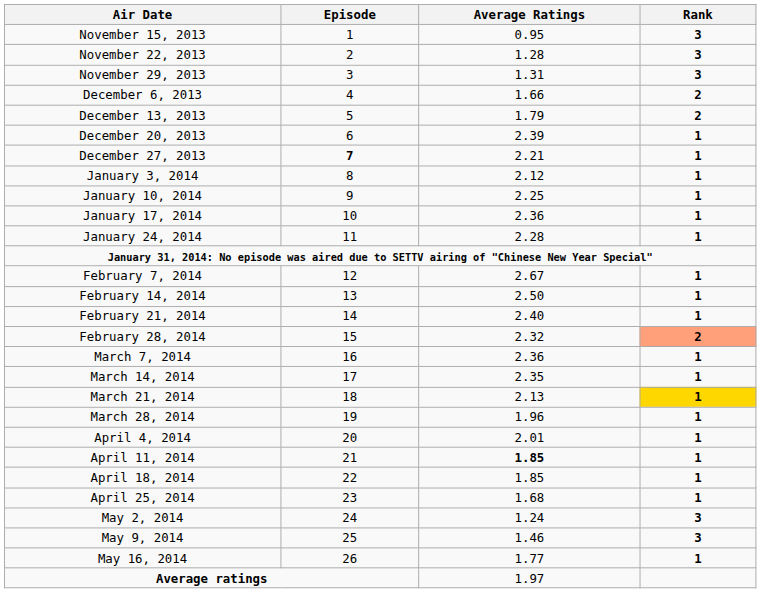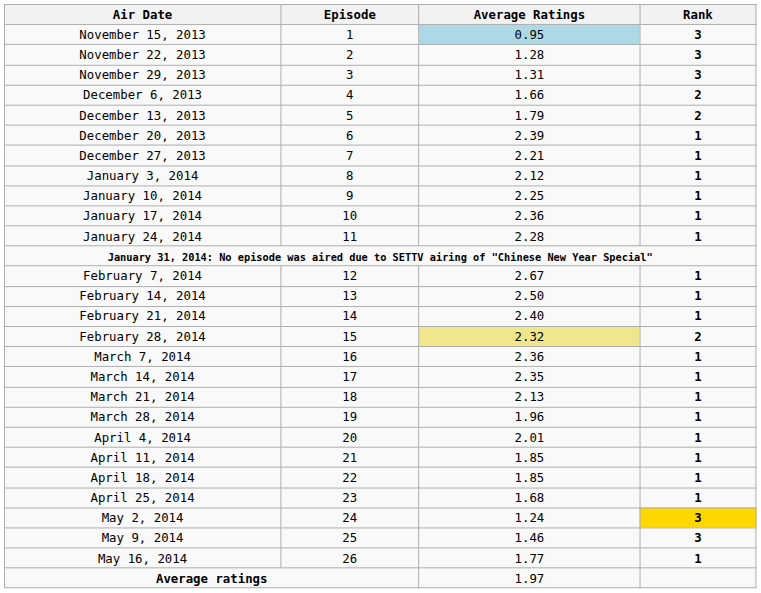(529, 35) no background -> (529, 35) lightblue background
(350, 155) bold -> (350, 155) normal
(529, 337) no background -> (529, 337) khaki background
(698, 337) lightsalmon background -> (698, 337) no background
(698, 397) gold background -> (698, 397) no background
(529, 457) bold -> (529, 457) normal
(698, 518) no background -> (698, 518) gold background
